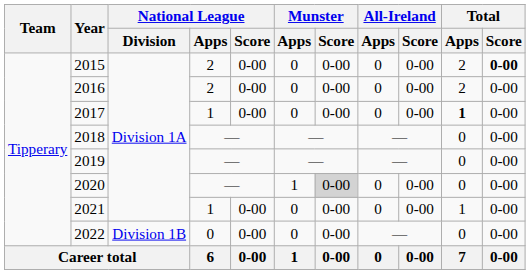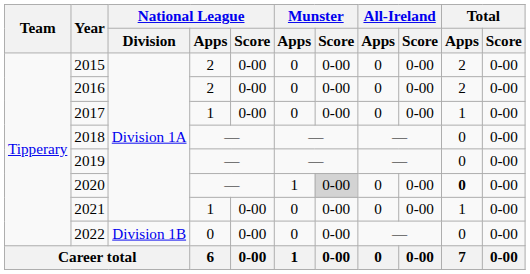(504, 64) bold -> (504, 64) normal
(462, 112) bold -> (462, 112) normal
(462, 185) normal -> (462, 185) bold
